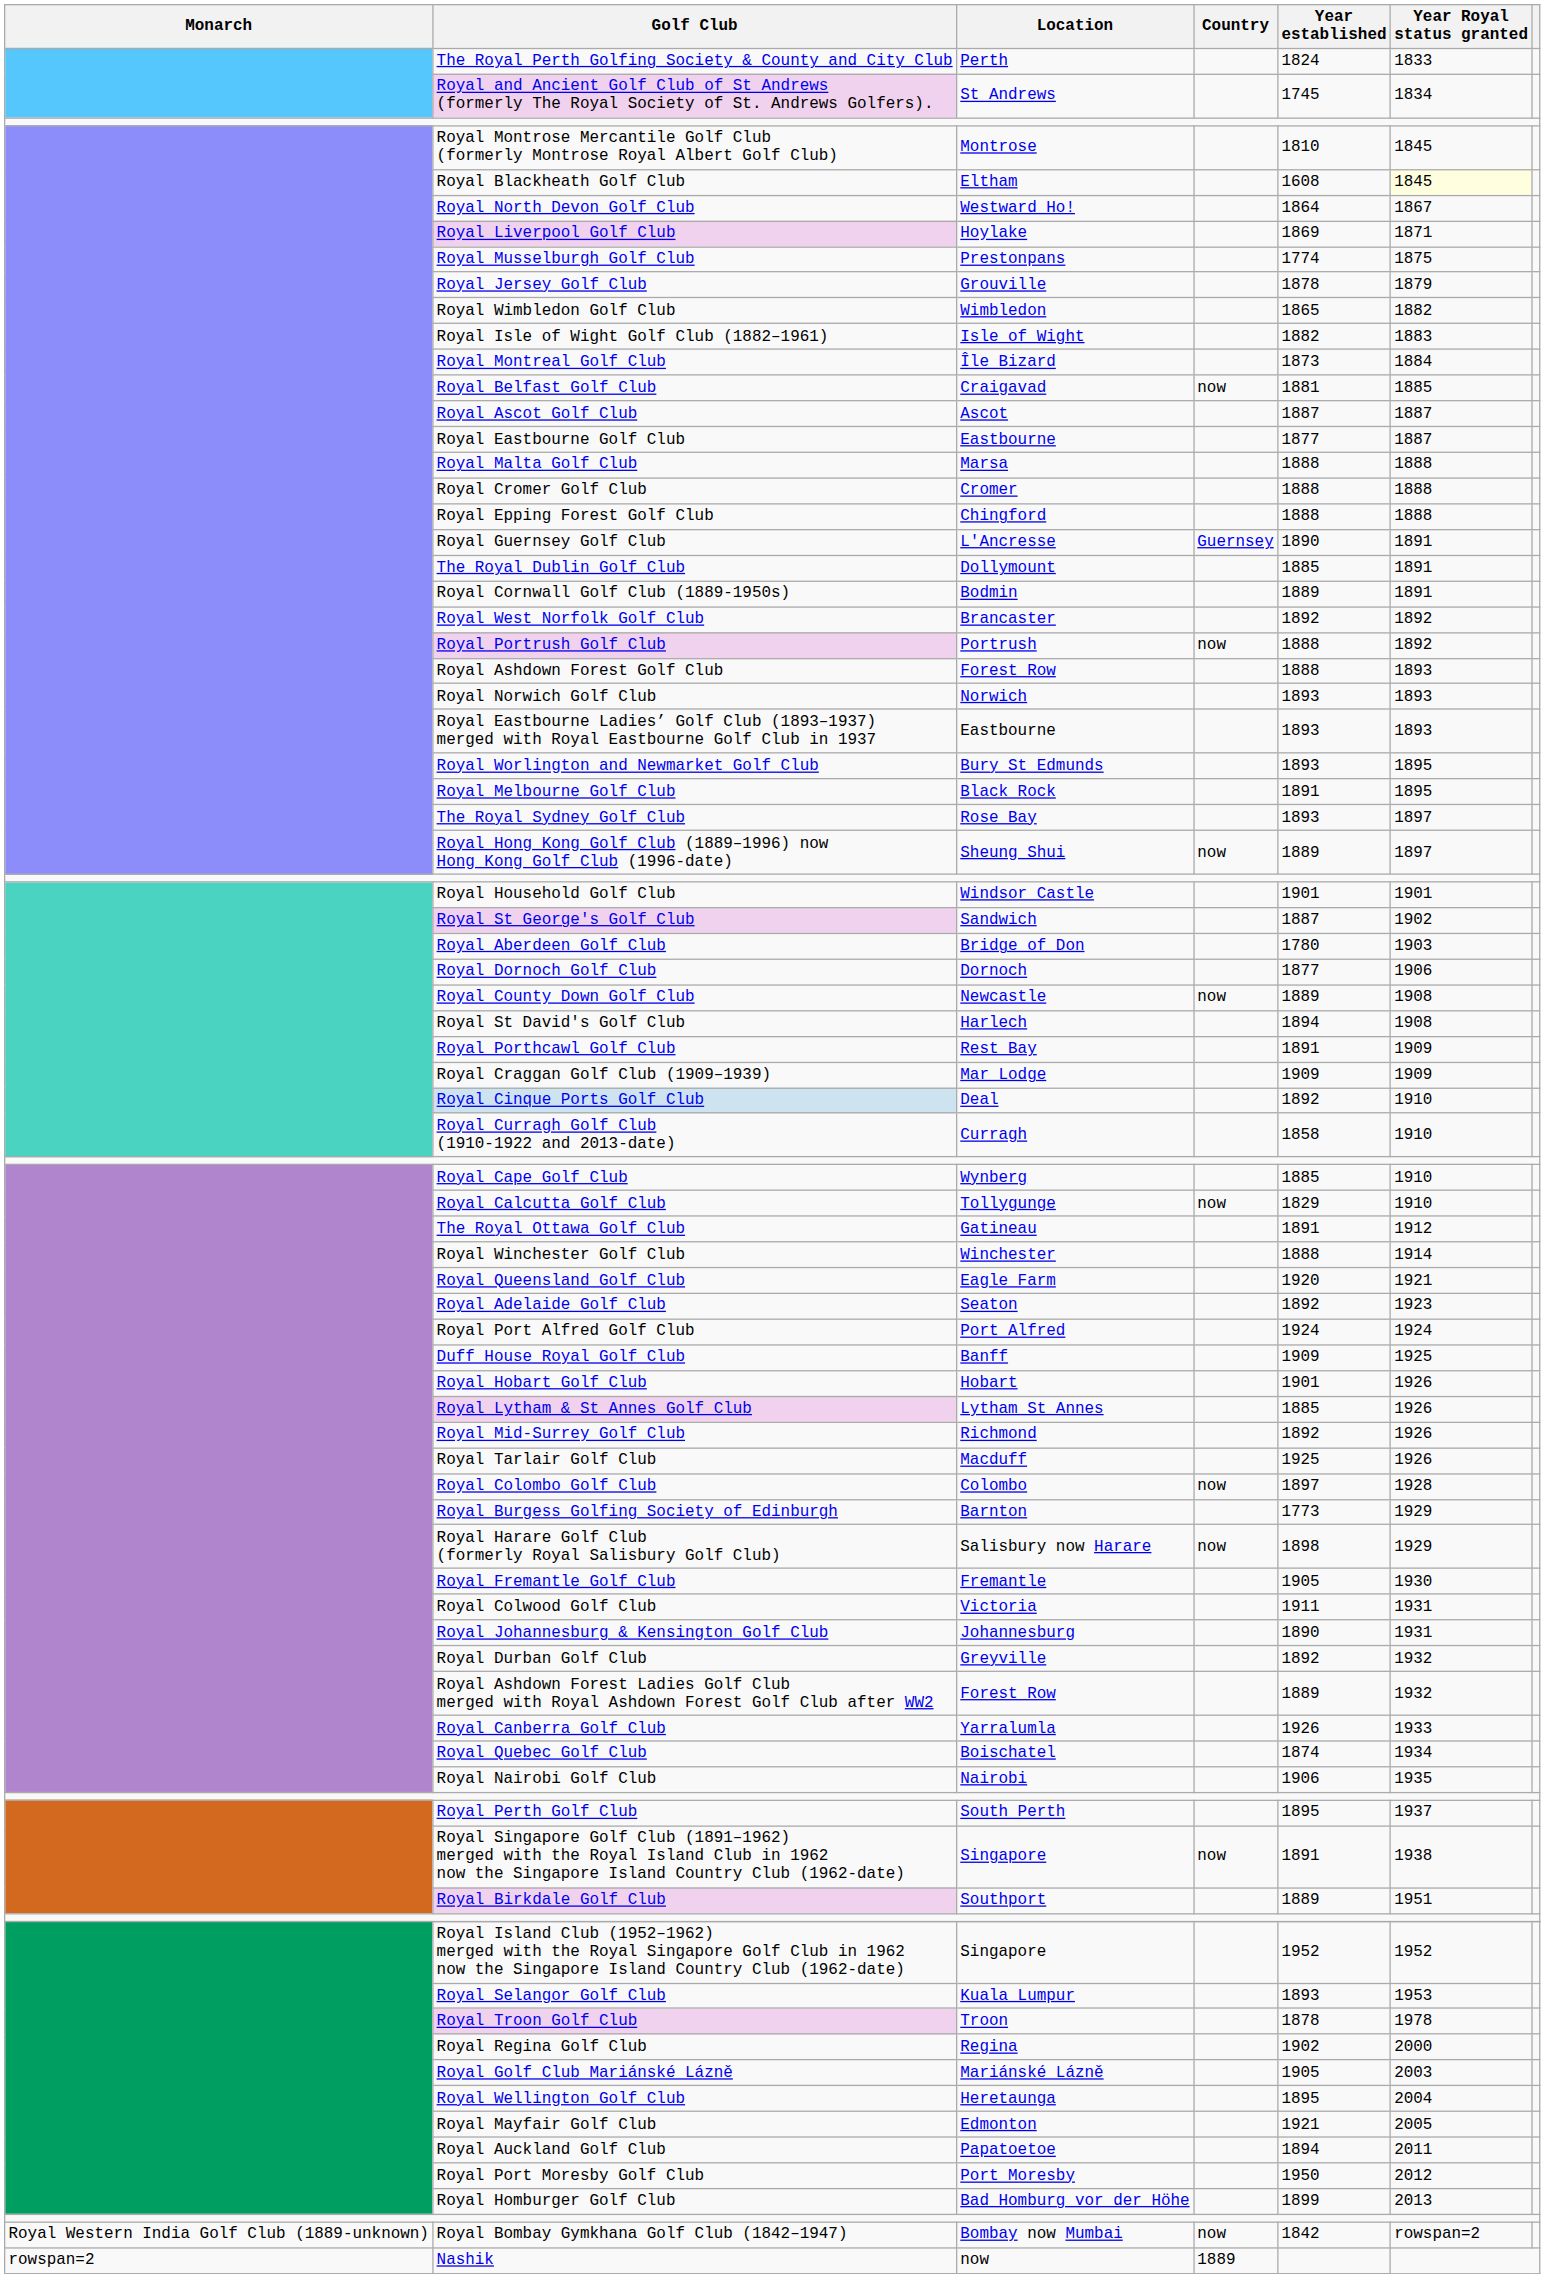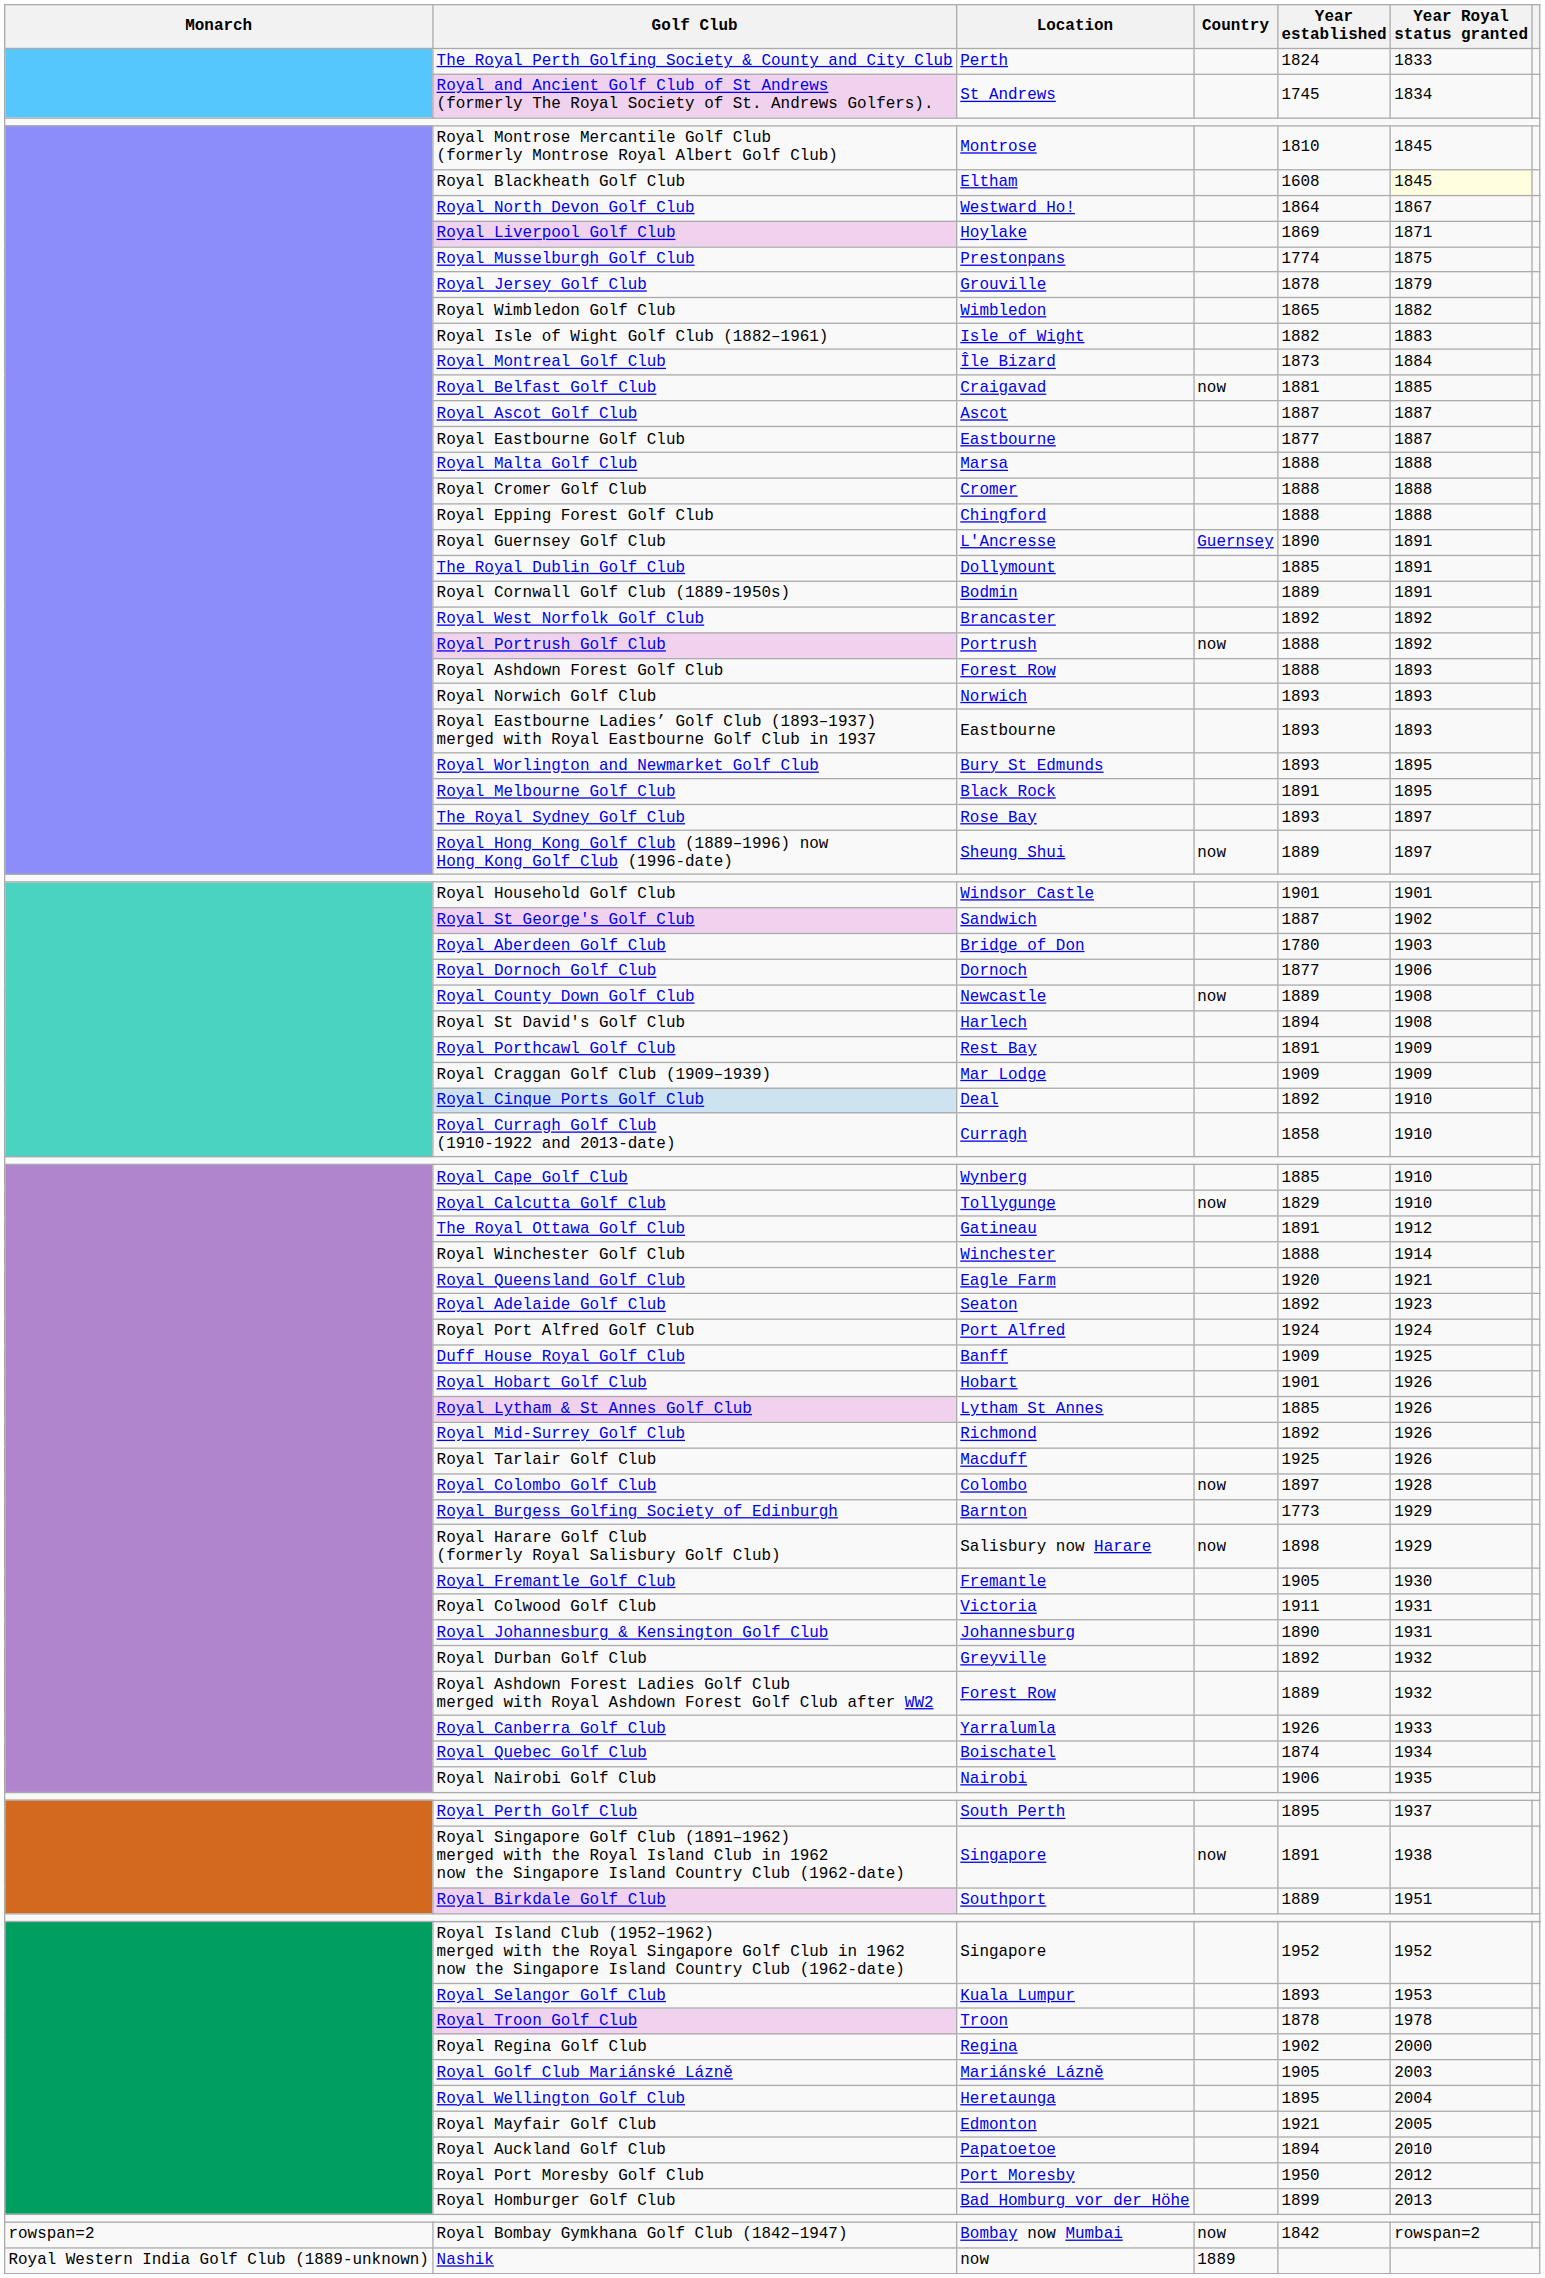(1413, 2150) 2011 -> (1413, 2150) 2010
(219, 2235) Royal Western India Golf Club (1889-unknown) -> (51, 2235) rowspan=2
(51, 2261) rowspan=2 -> (219, 2261) Royal Western India Golf Club (1889-unknown)
